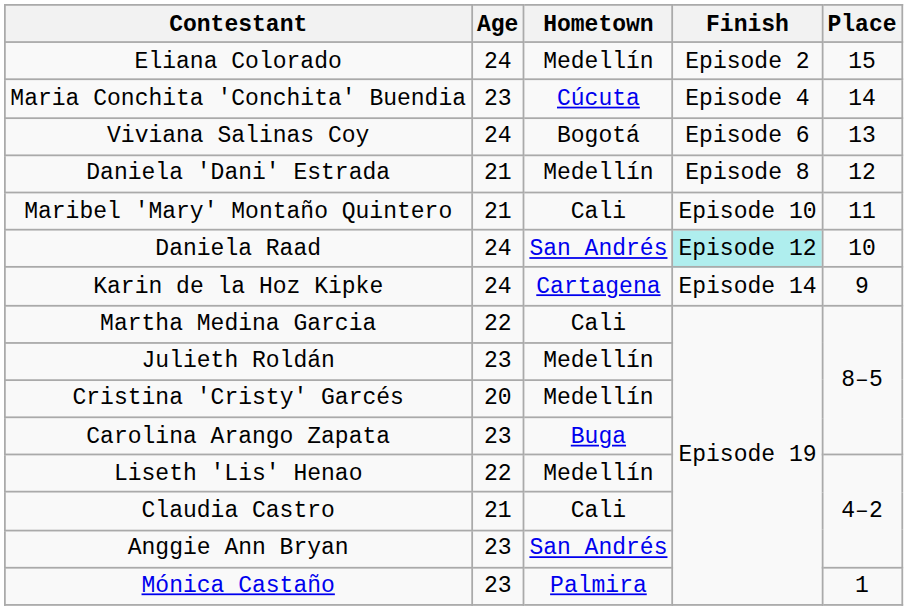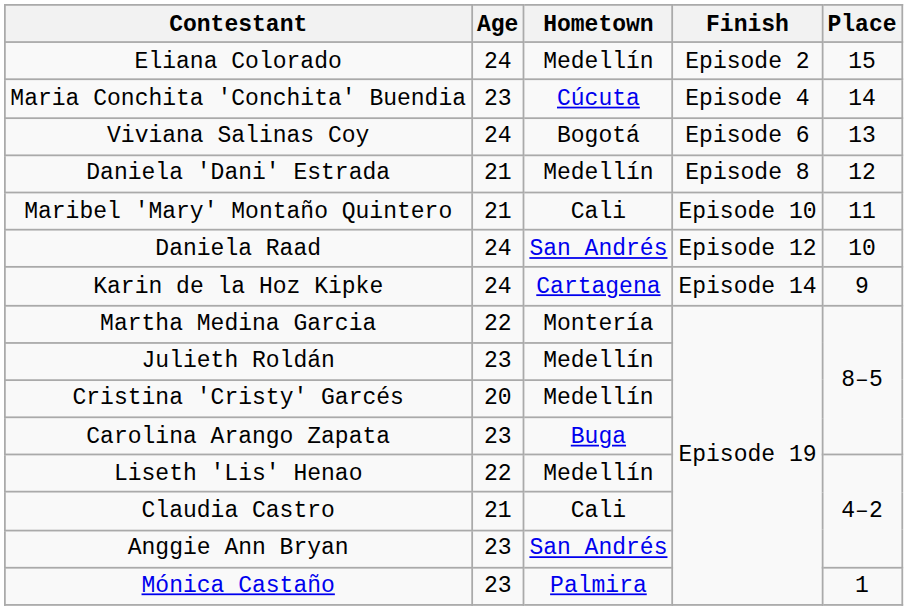(747, 249) paleturquoise background -> (747, 249) no background
(598, 324) Cali -> (598, 324) Montería
